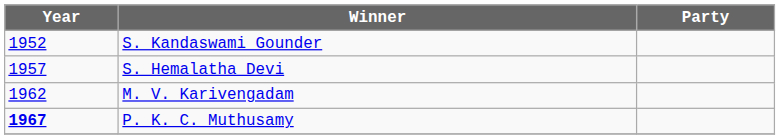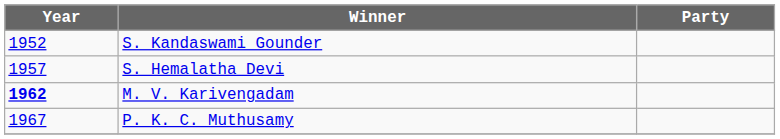(27, 95) normal -> (27, 95) bold
(27, 121) bold -> (27, 121) normal
